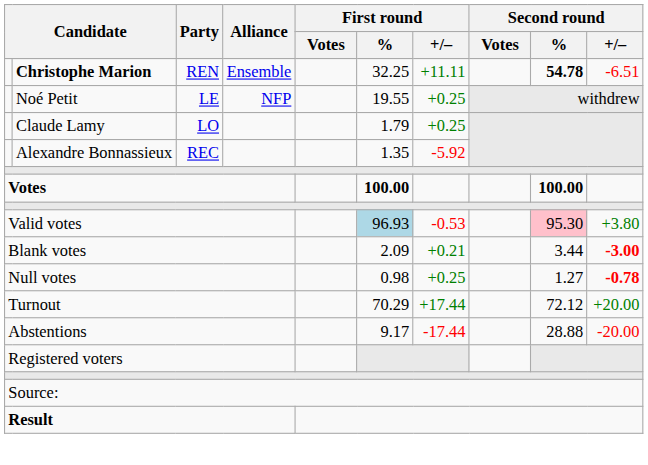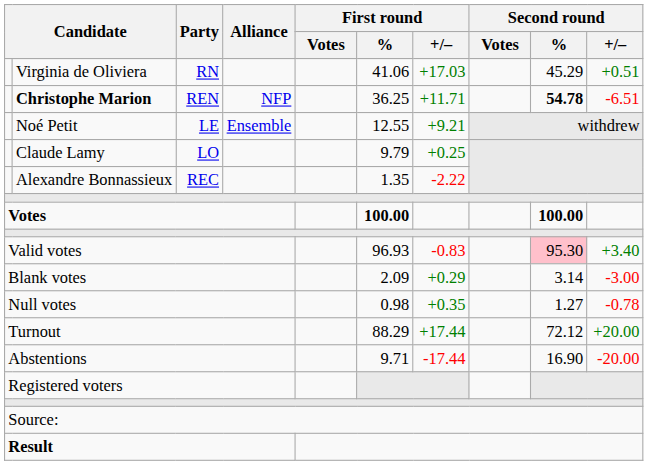+ row: (81, 72)
(259, 72) Ensemble -> (276, 99) NFP
(391, 72) 32.25 -> (391, 99) 36.25
(443, 72) +11.11 -> (443, 99) +11.71
(276, 99) NFP -> (259, 126) Ensemble
(391, 99) 19.55 -> (391, 126) 12.55
(446, 99) +0.25 -> (446, 126) +9.21
(395, 126) 1.79 -> (395, 153) 9.79
(448, 153) -5.92 -> (448, 180) -2.22
(391, 222) lightblue background -> (391, 250) no background
(448, 222) -0.53 -> (448, 250) -0.83
(621, 222) +3.80 -> (621, 250) +3.40
(446, 250) +0.21 -> (446, 277) +0.29
(569, 250) 3.44 -> (569, 277) 3.14
(622, 250) bold -> (622, 277) normal
(446, 277) +0.25 -> (446, 304) +0.35
(622, 277) bold -> (622, 304) normal
(391, 304) 70.29 -> (391, 331) 88.29
(395, 331) 9.17 -> (395, 358) 9.71
(565, 331) 28.88 -> (565, 358) 16.90
